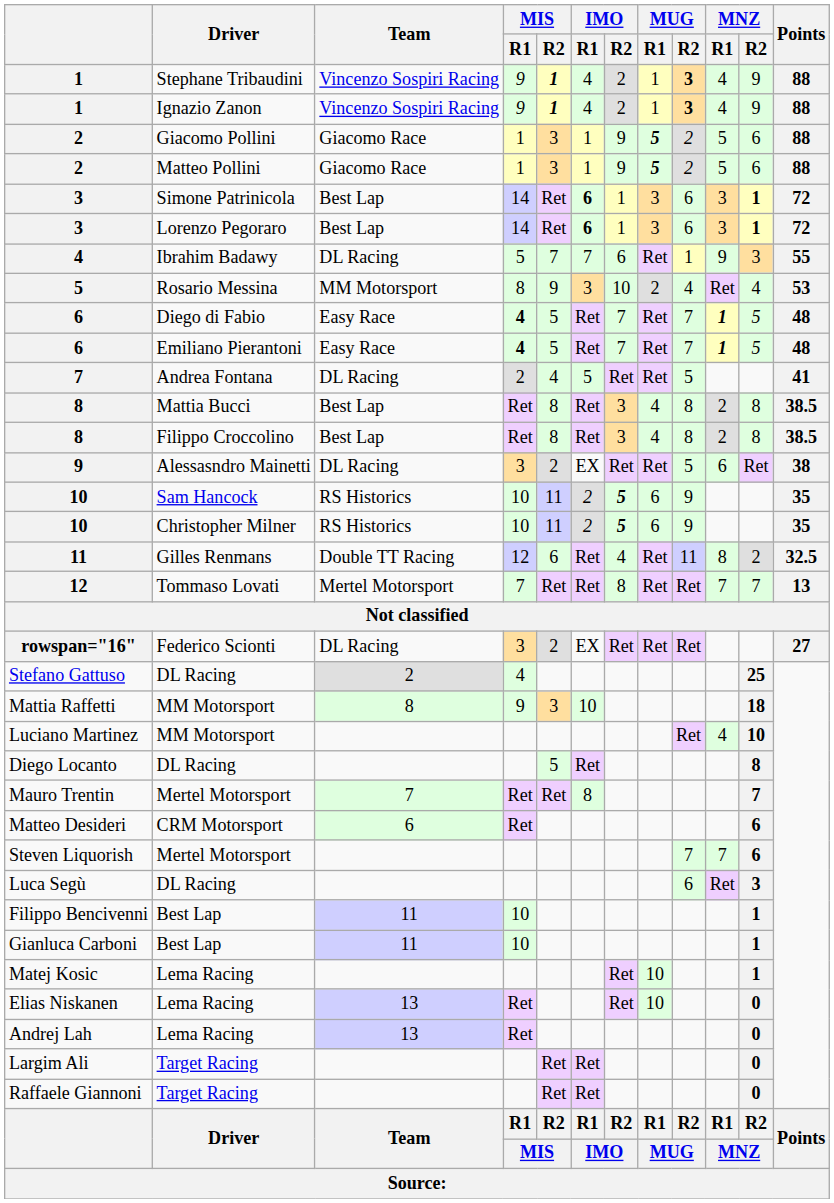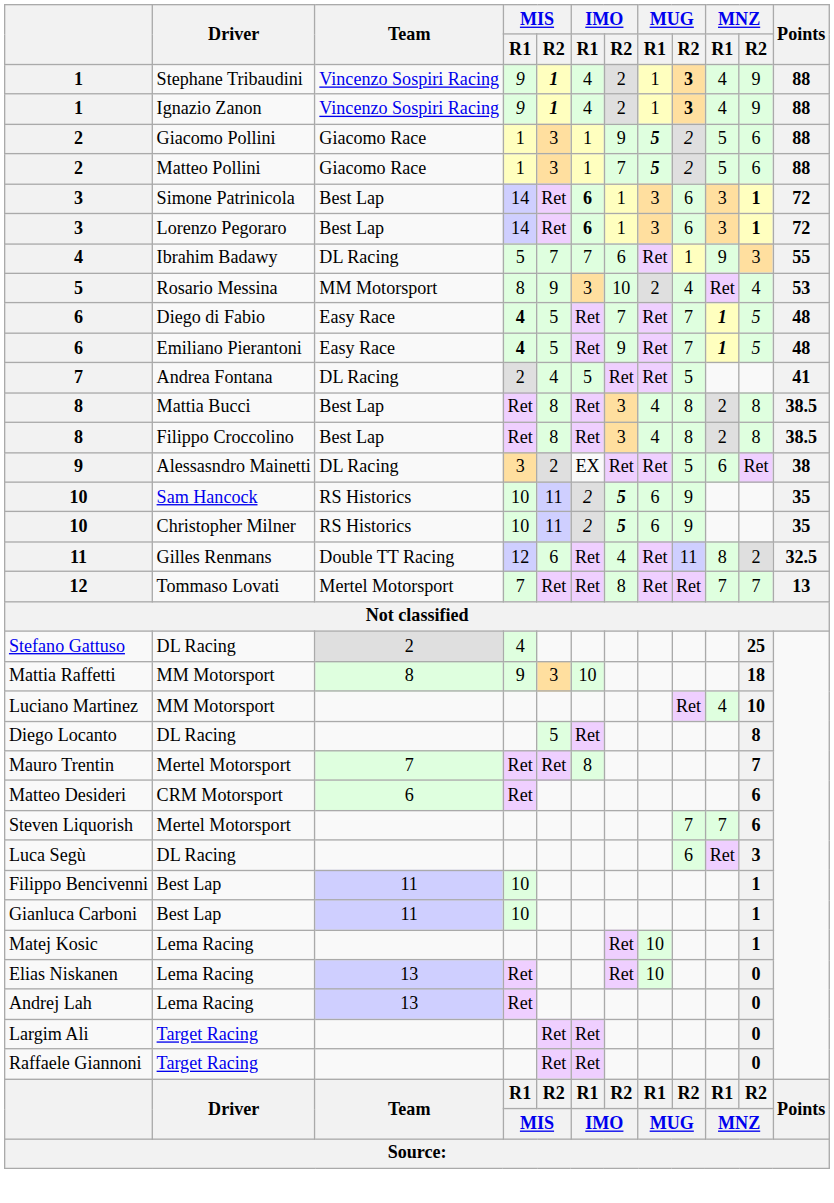(621, 168) 9 -> (621, 168) 7
(621, 347) 7 -> (621, 347) 9
- row: (78, 645)
